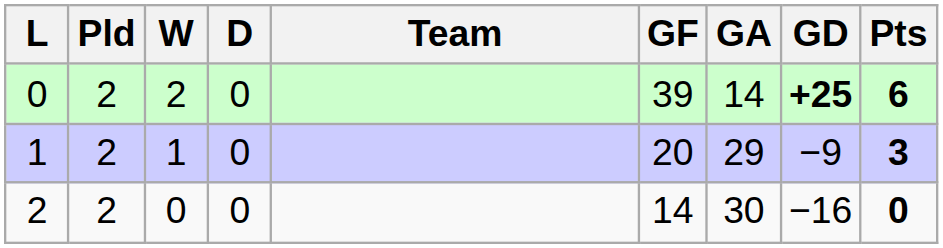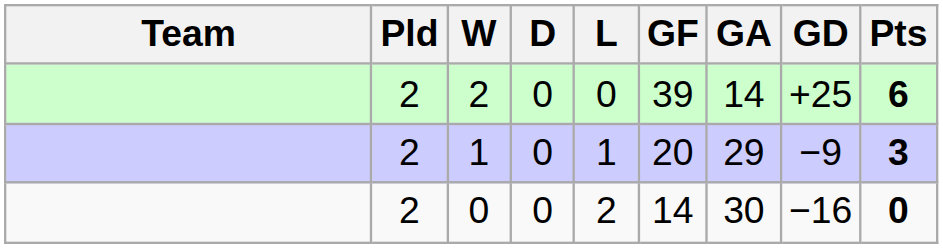columns swapped: (455, 34) <-> (37, 34)
(821, 93) bold -> (821, 93) normal
